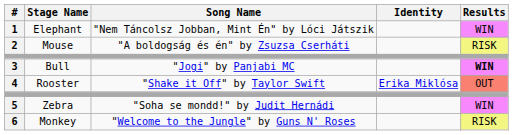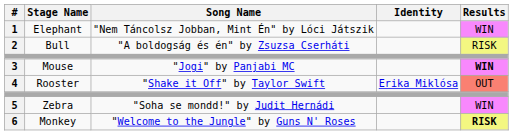(58, 46) Mouse -> (58, 46) Bull
(58, 67) Bull -> (58, 67) Mouse
(484, 121) normal -> (484, 121) bold
